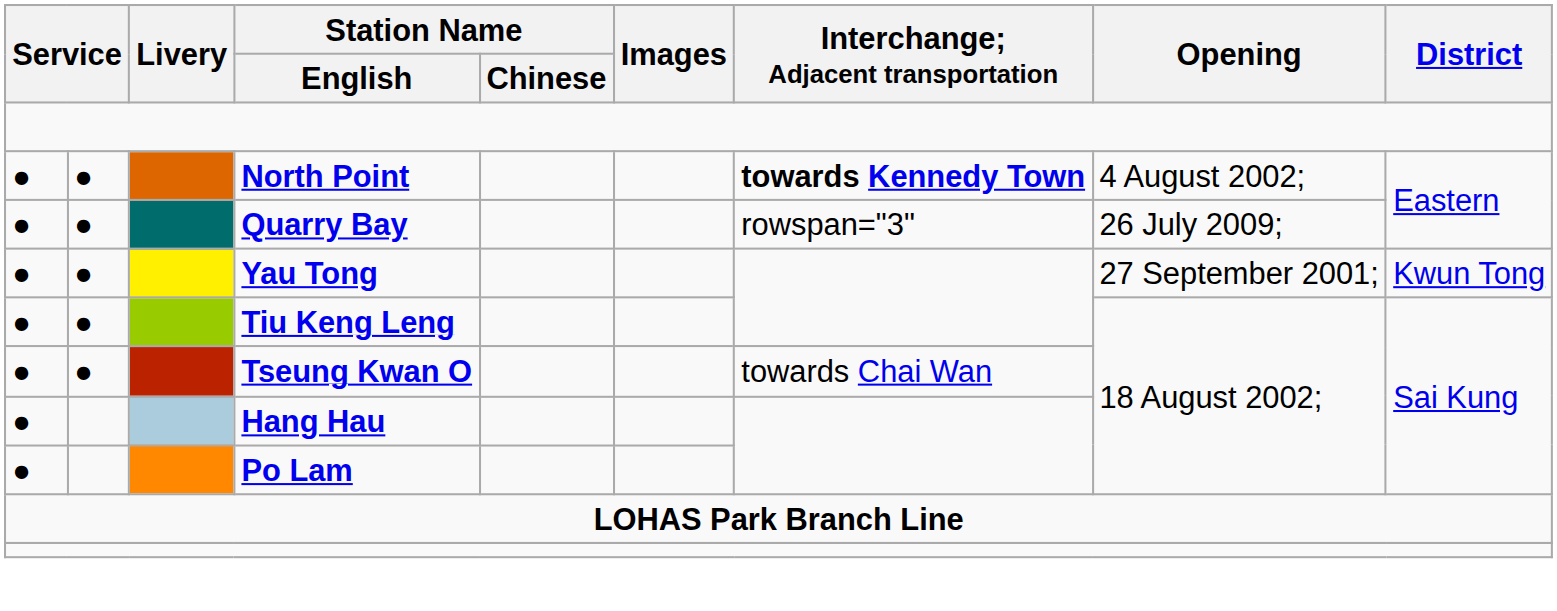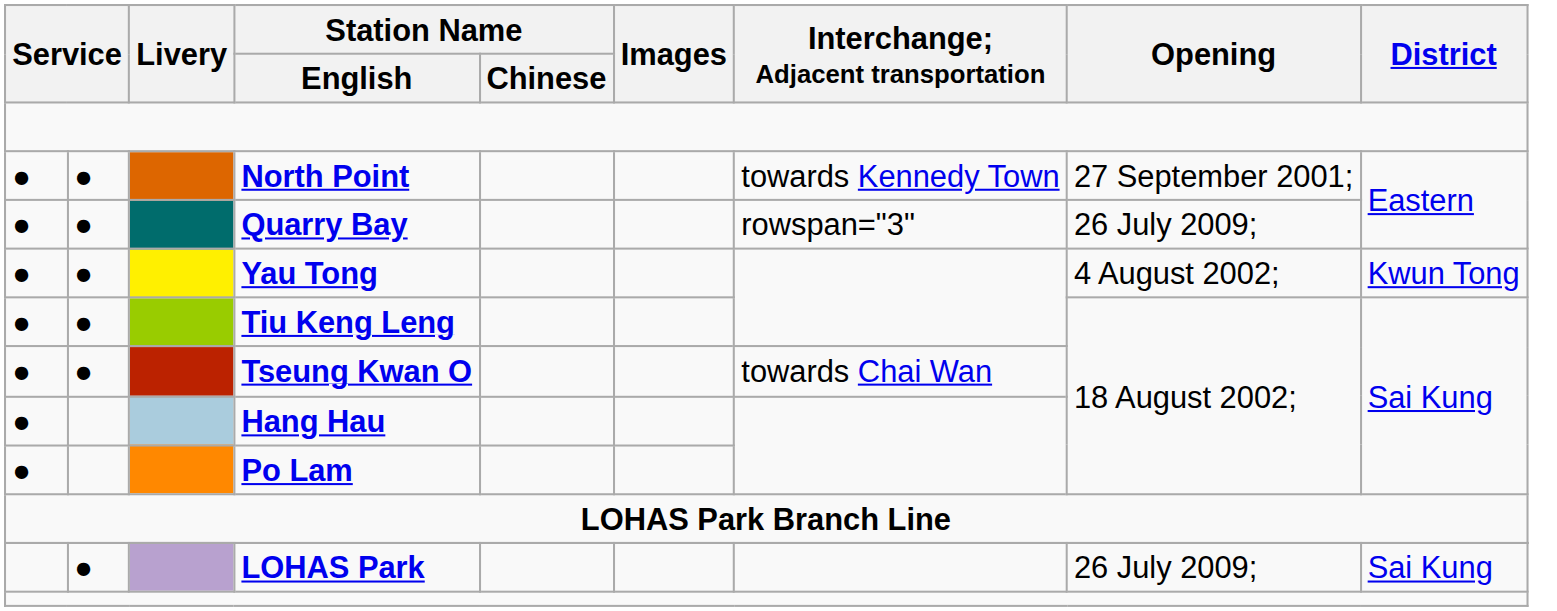(913, 176) bold -> (900, 176) normal
(1202, 176) 4 August 2002; -> (1214, 176) 27 September 2001;
(1239, 274) 27 September 2001; -> (1177, 274) 4 August 2002;
+ row: (36, 567)
